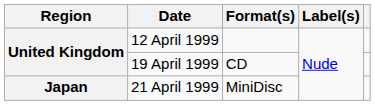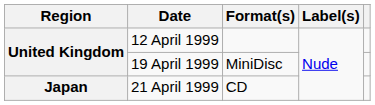(237, 64) CD -> (254, 64) MiniDisc
(254, 87) MiniDisc -> (237, 87) CD
